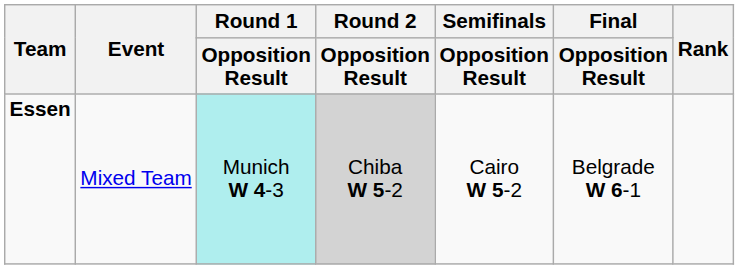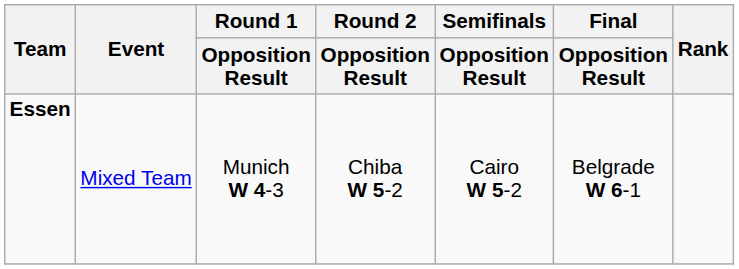(256, 179) paleturquoise background -> (256, 179) no background
(375, 179) lightgrey background -> (375, 179) no background
